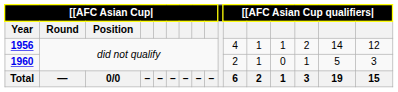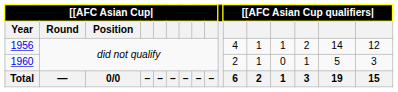(22, 46) bold -> (22, 46) normal
(22, 62) bold -> (22, 62) normal
